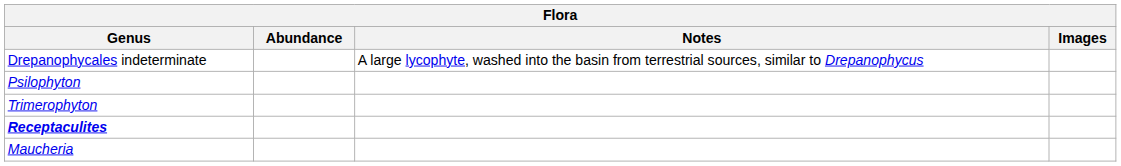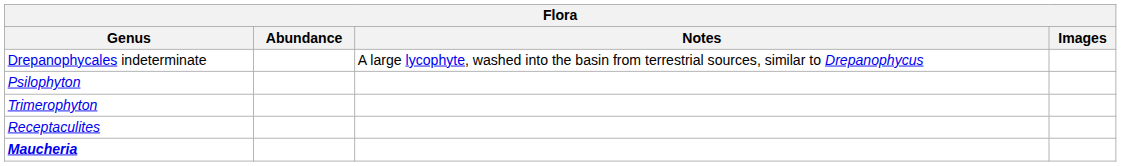(57, 127) bold -> (54, 127) normal
(41, 149) normal -> (43, 149) bold
